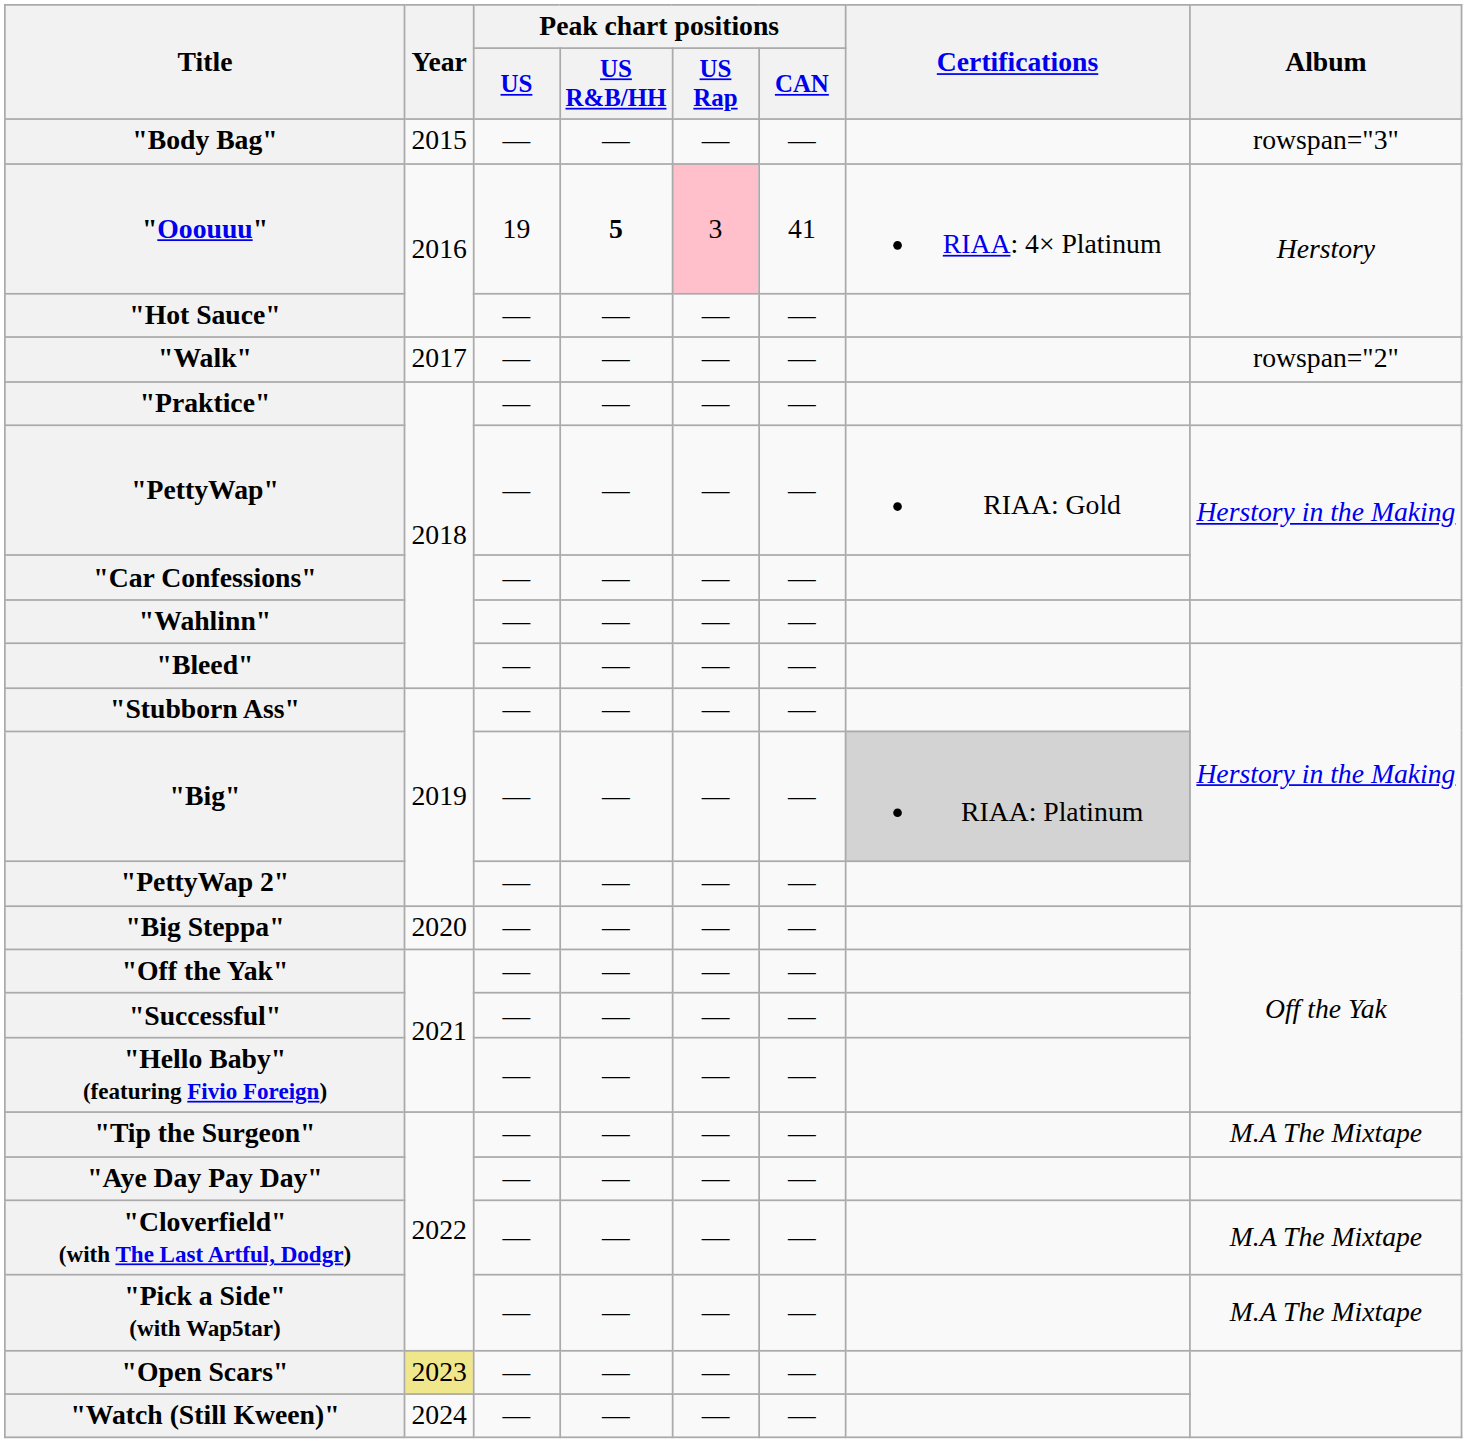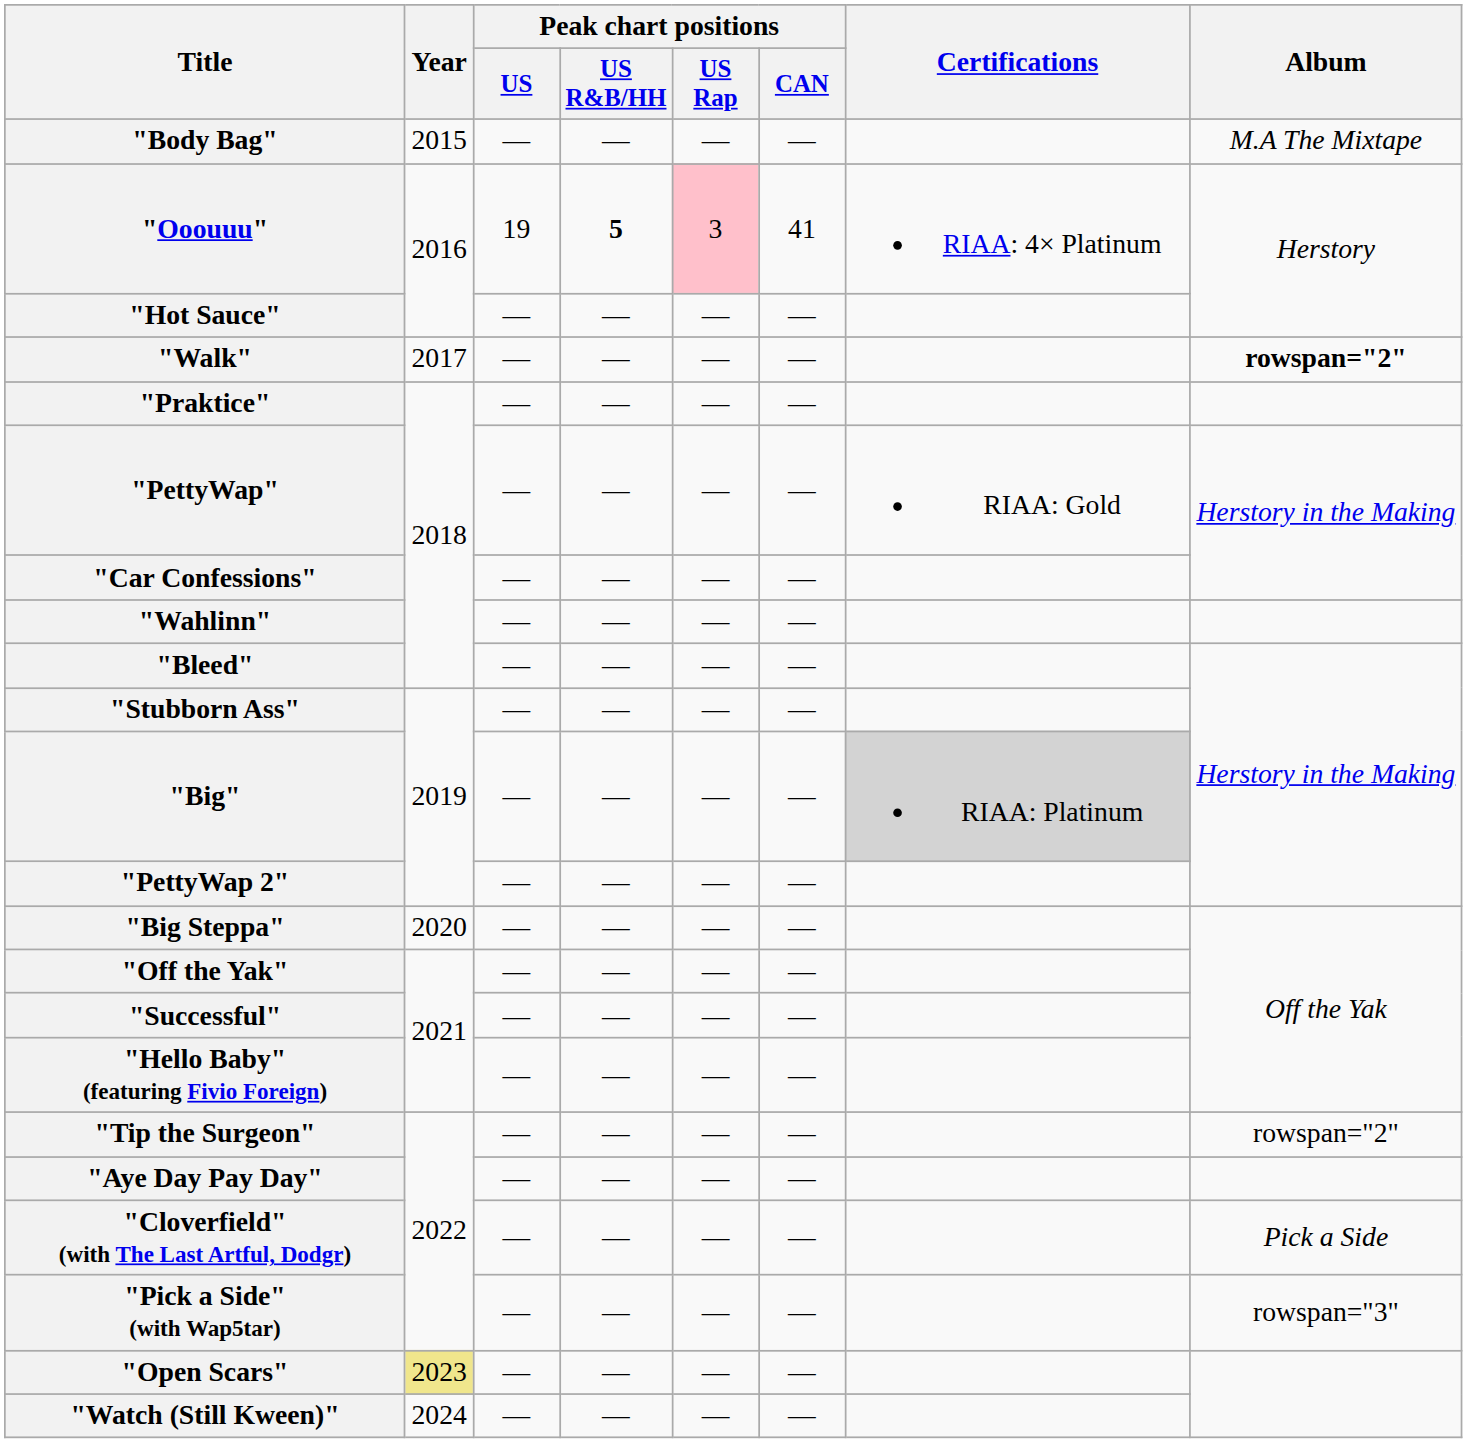(1326, 140) rowspan="3" -> (1326, 140) M.A The Mixtape
(1326, 359) normal -> (1326, 359) bold
(1326, 1133) M.A The Mixtape -> (1326, 1133) rowspan="2"
(1326, 1237) M.A The Mixtape -> (1326, 1237) Pick a Side
(1326, 1312) M.A The Mixtape -> (1326, 1312) rowspan="3"
